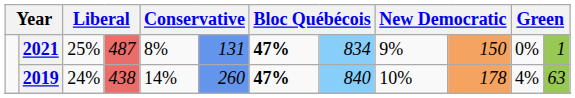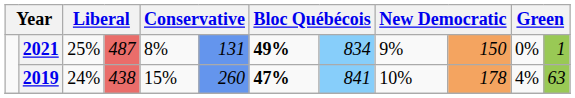(271, 49) 47% -> (271, 49) 49%
(161, 79) 14% -> (161, 79) 15%
(357, 79) 840 -> (357, 79) 841
